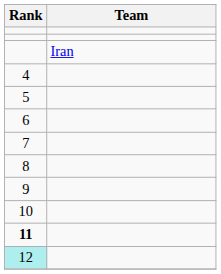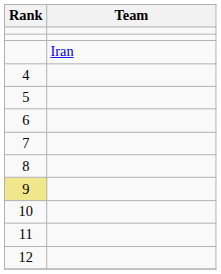(26, 189) no background -> (26, 189) khaki background
(26, 234) bold -> (26, 234) normal
(26, 257) paleturquoise background -> (26, 257) no background
